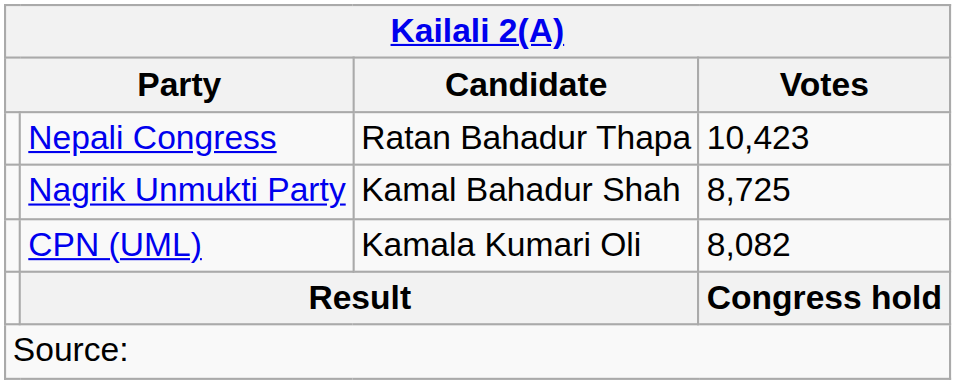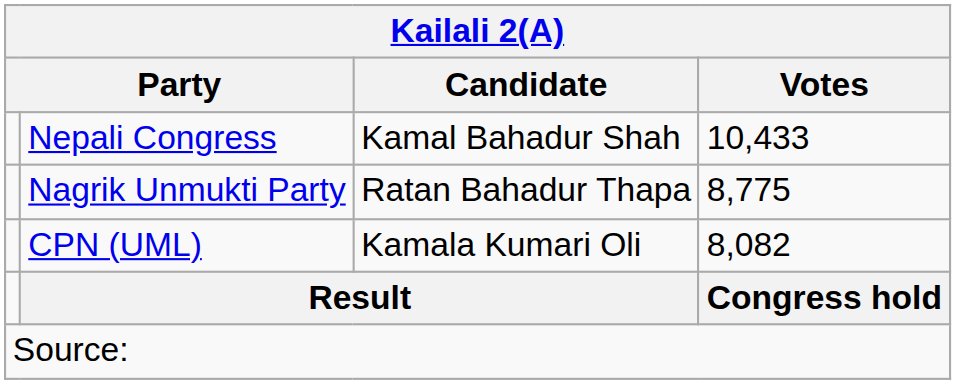(526, 137) Ratan Bahadur Thapa -> (521, 137) Kamal Bahadur Shah
(758, 137) 10,423 -> (758, 137) 10,433
(521, 191) Kamal Bahadur Shah -> (526, 191) Ratan Bahadur Thapa
(749, 191) 8,725 -> (749, 191) 8,775
